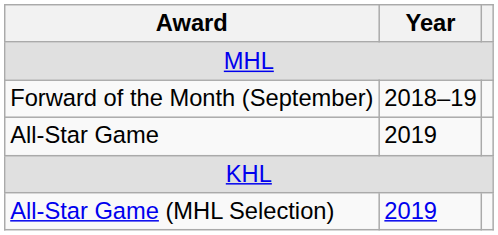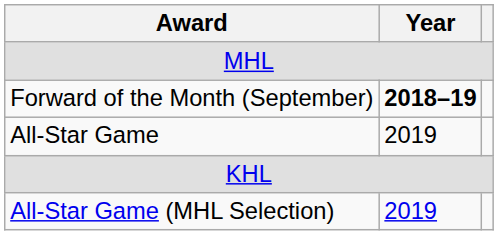(430, 98) normal -> (430, 98) bold
